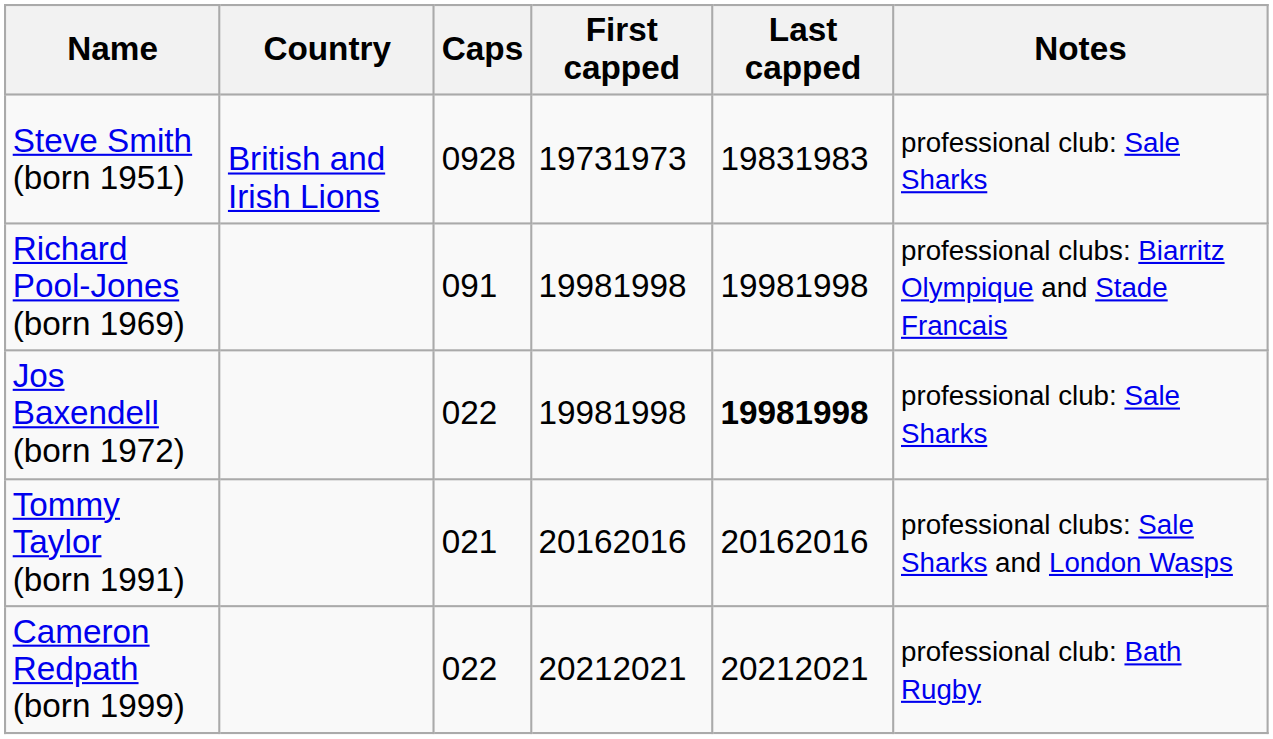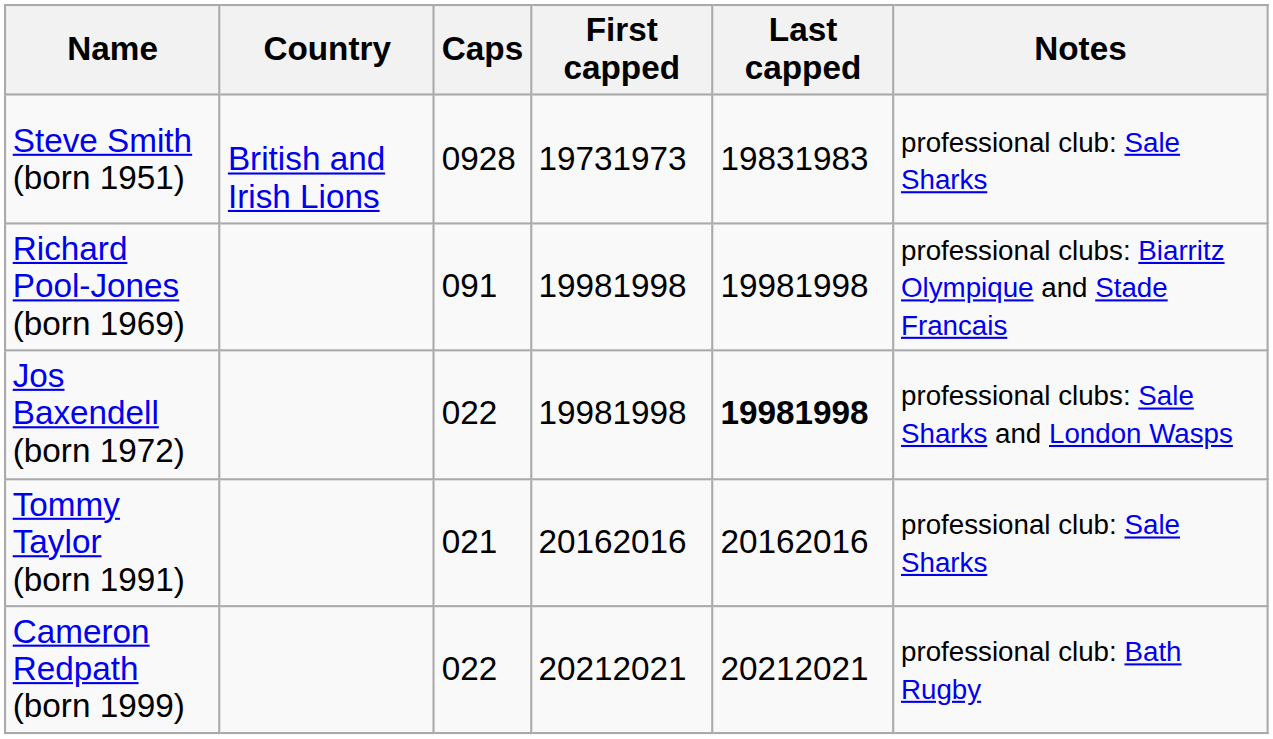(1040, 415) professional club: Sale Sharks -> (1067, 415) professional clubs: Sale Sharks and London Wasps
(1067, 543) professional clubs: Sale Sharks and London Wasps -> (1040, 543) professional club: Sale Sharks
